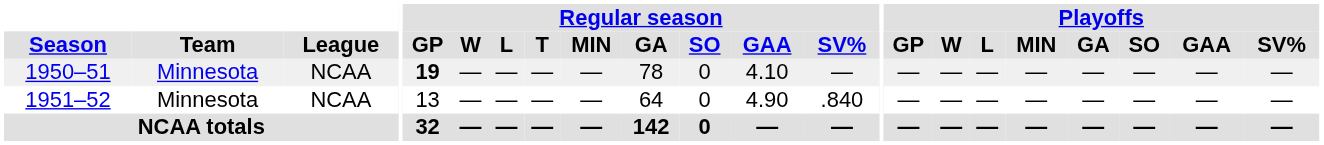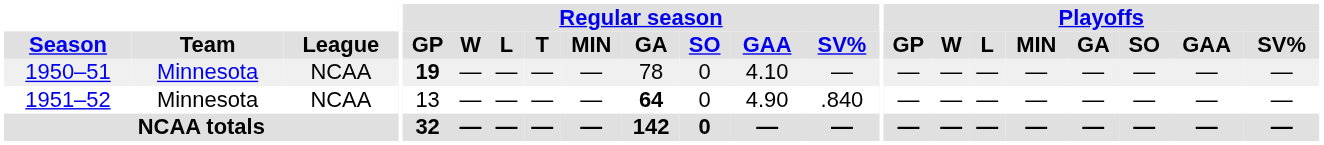(651, 99) normal -> (651, 99) bold
